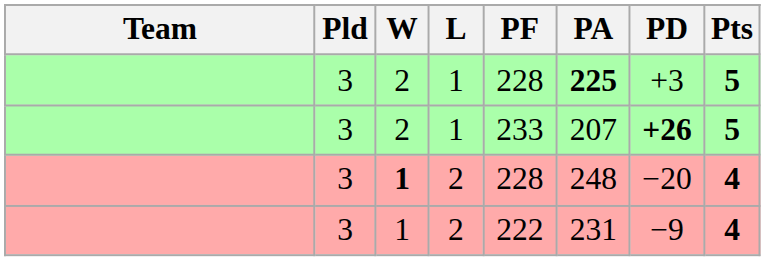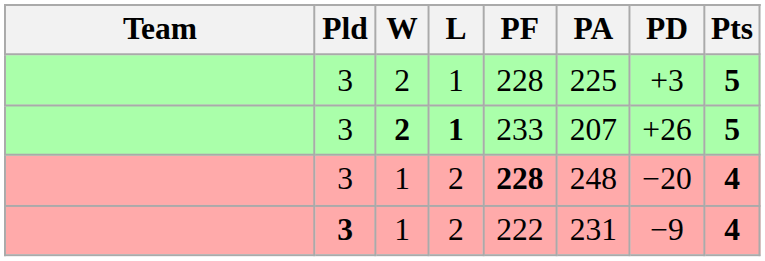(593, 79) bold -> (593, 79) normal
(402, 129) normal -> (402, 129) bold
(456, 129) normal -> (456, 129) bold
(667, 129) bold -> (667, 129) normal
(402, 179) bold -> (402, 179) normal
(520, 179) normal -> (520, 179) bold
(345, 229) normal -> (345, 229) bold
